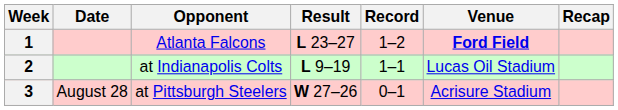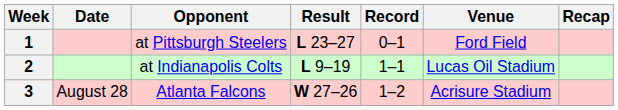(211, 42) Atlanta Falcons -> (211, 42) at Pittsburgh Steelers
(392, 42) 1–2 -> (392, 42) 0–1
(491, 42) bold -> (491, 42) normal
(211, 92) at Pittsburgh Steelers -> (211, 92) Atlanta Falcons
(392, 92) 0–1 -> (392, 92) 1–2
